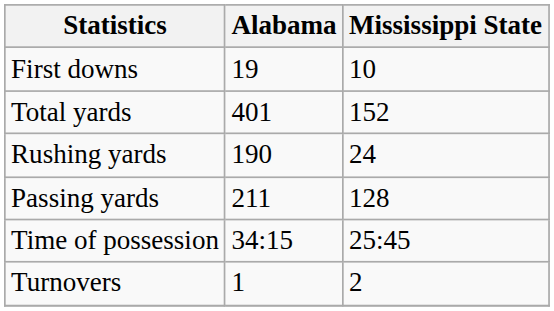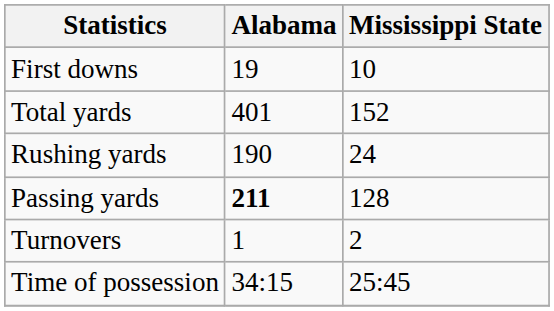(251, 197) normal -> (251, 197) bold
rows swapped: (66, 283) <-> (115, 240)
